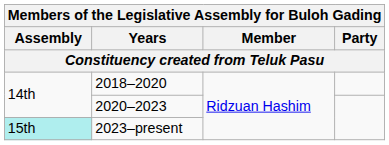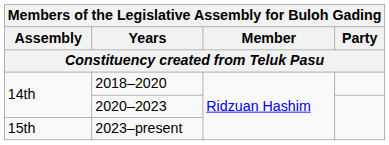(22, 128) paleturquoise background -> (22, 128) no background
